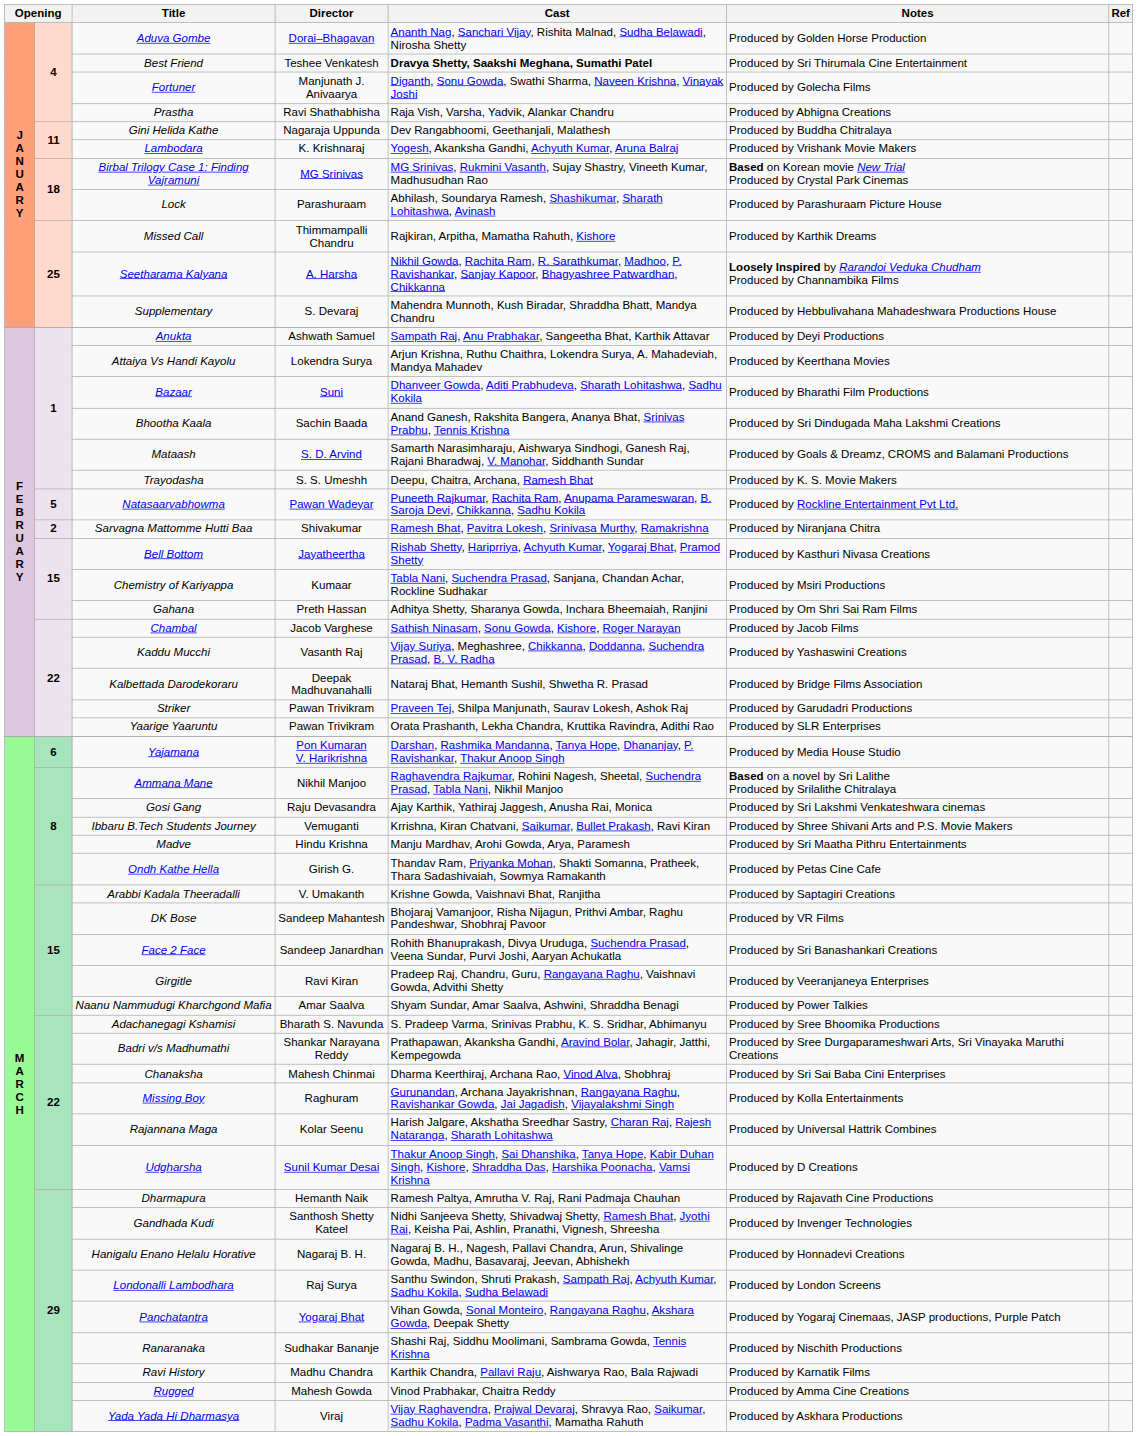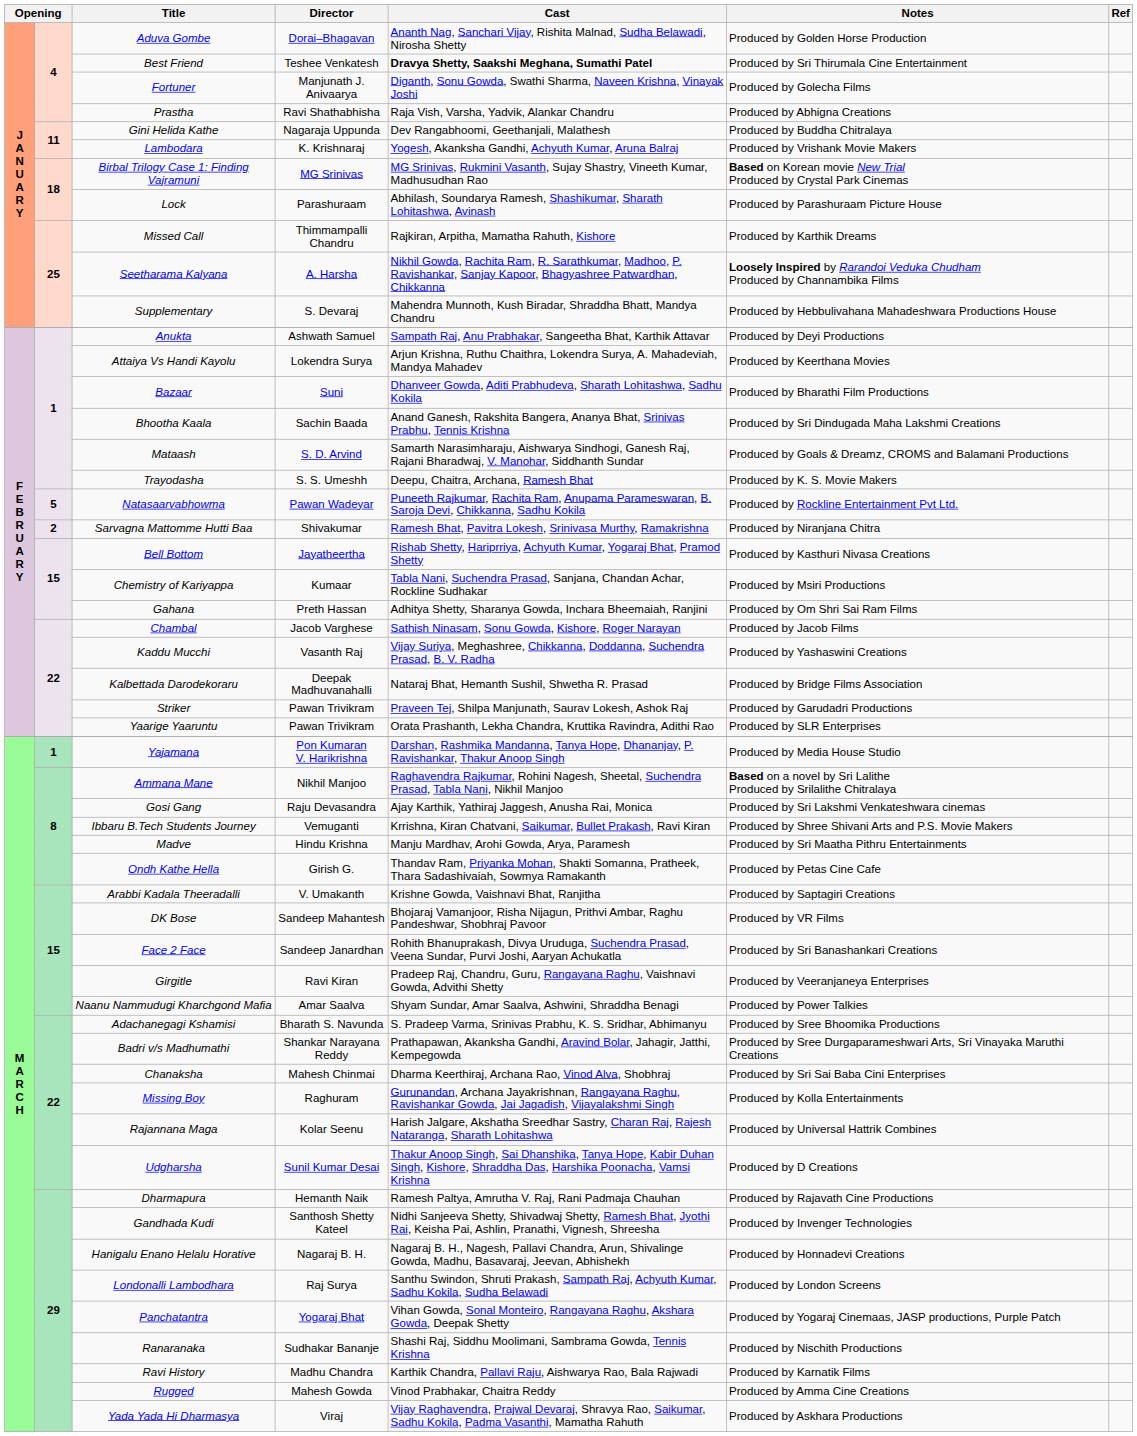(53, 751) 6 -> (53, 751) 1
